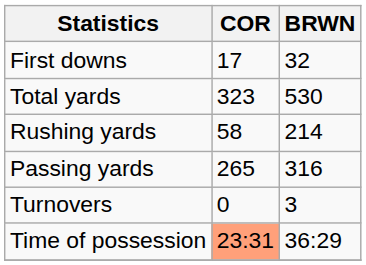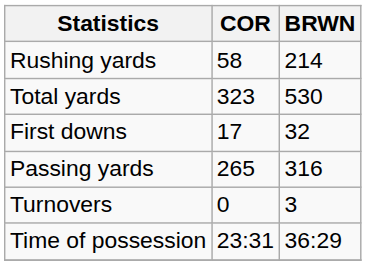rows swapped: (68, 59) <-> (83, 132)
(245, 241) lightsalmon background -> (245, 241) no background
